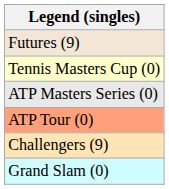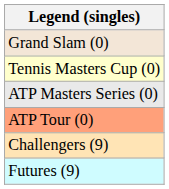(44, 42) Futures (9) -> (58, 42) Grand Slam (0)
(58, 171) Grand Slam (0) -> (44, 171) Futures (9)
